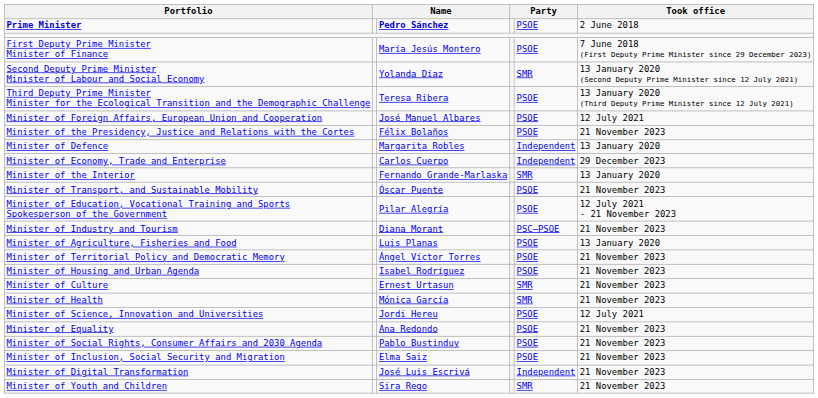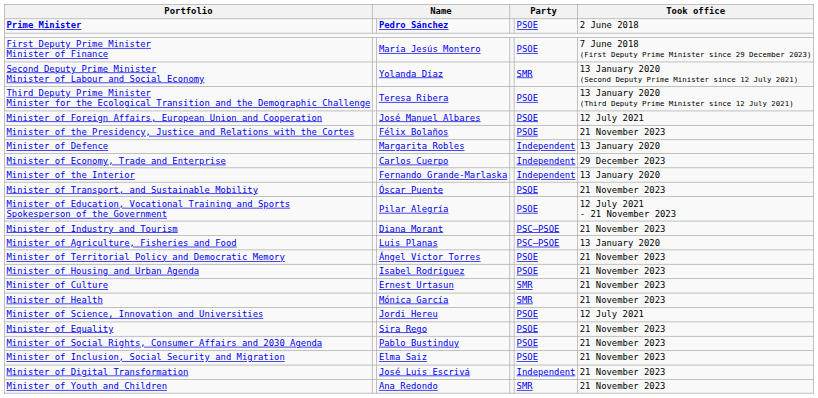(525, 176) SMR -> (546, 176) Independent
(527, 243) PSOE -> (538, 243) PSC–PSOE
(408, 329) Ana Redondo -> (403, 329) Sira Rego
(403, 387) Sira Rego -> (408, 387) Ana Redondo
